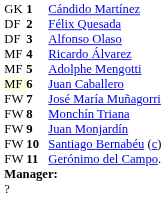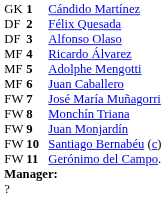(13, 84) lightyellow background -> (13, 84) no background
